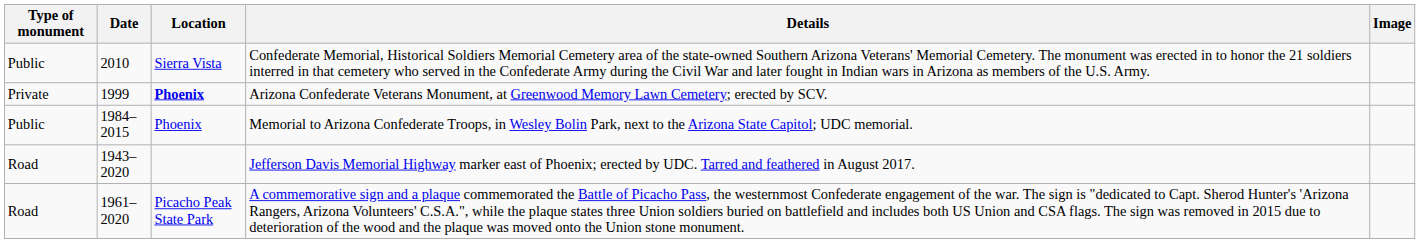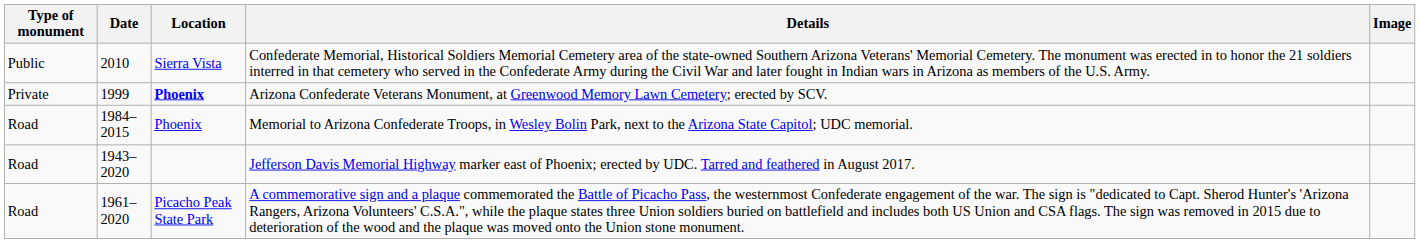(26, 124) Public -> (23, 124) Road
